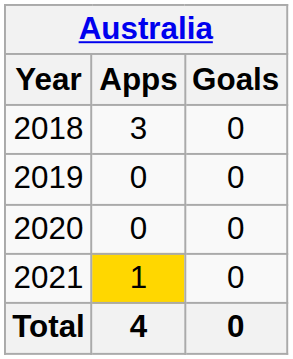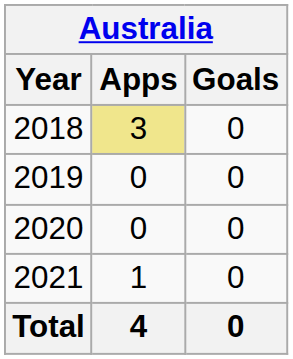(138, 128) no background -> (138, 128) khaki background
(138, 278) gold background -> (138, 278) no background
